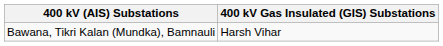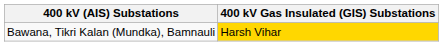(251, 31) no background -> (251, 31) gold background
